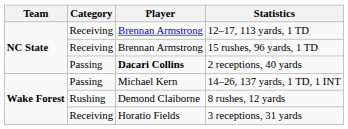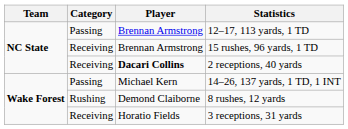(91, 30) Receiving -> (86, 30) Passing
(86, 64) Passing -> (91, 64) Receiving
